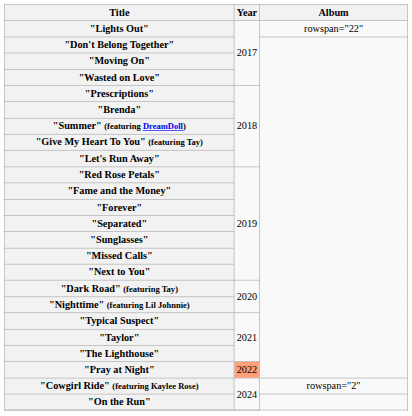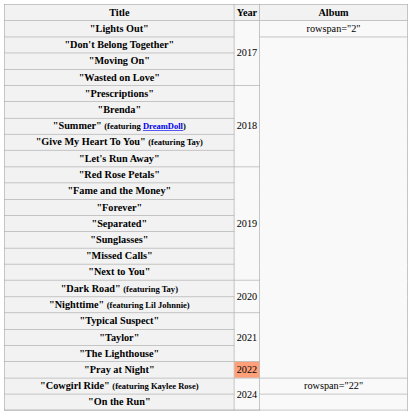(334, 28) rowspan="22" -> (334, 28) rowspan="2"
(334, 386) rowspan="2" -> (334, 386) rowspan="22"
